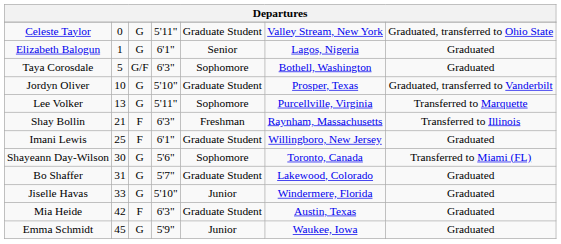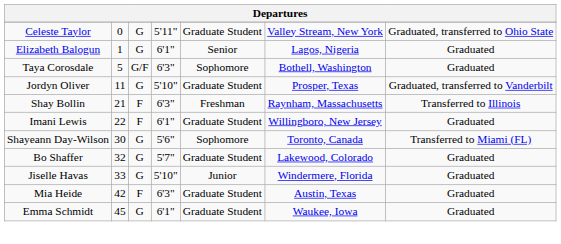(120, 85) 10 -> (120, 85) 11
- row: (58, 103)
(120, 139) 25 -> (120, 121) 22
(120, 175) 31 -> (120, 157) 32
(166, 229) 5'9" -> (166, 211) 6'1"
(222, 229) Junior -> (222, 211) Graduate Student
